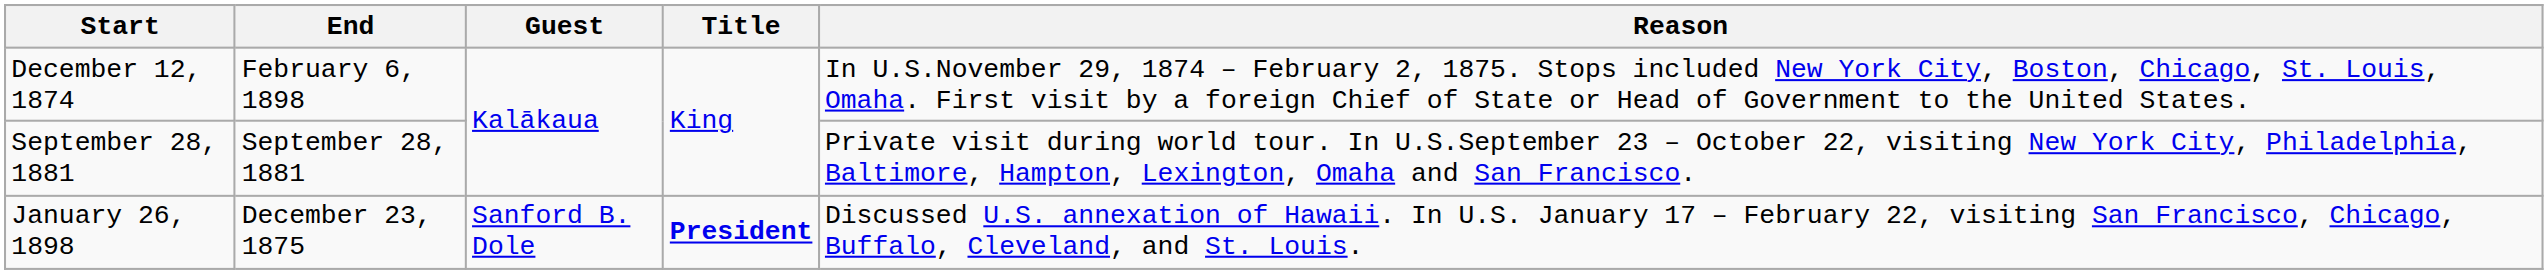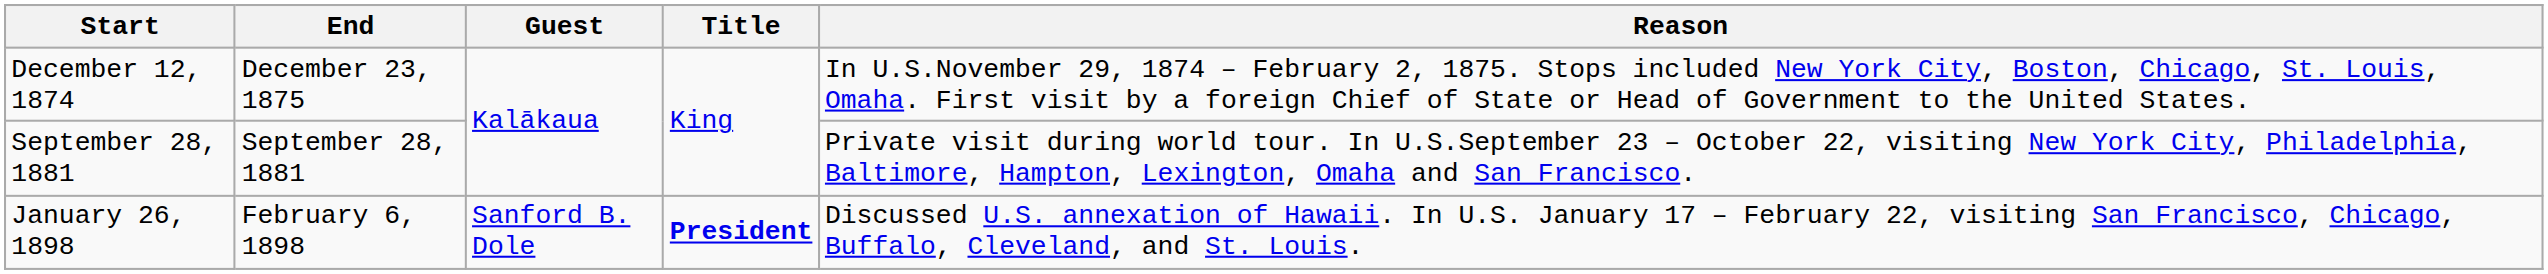(329, 85) February 6, 1898 -> (337, 85) December 23, 1875
(337, 232) December 23, 1875 -> (329, 232) February 6, 1898
